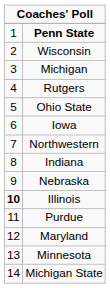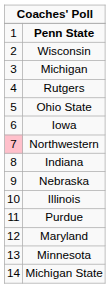(14, 144) no background -> (14, 144) pink background
(14, 199) bold -> (14, 199) normal
